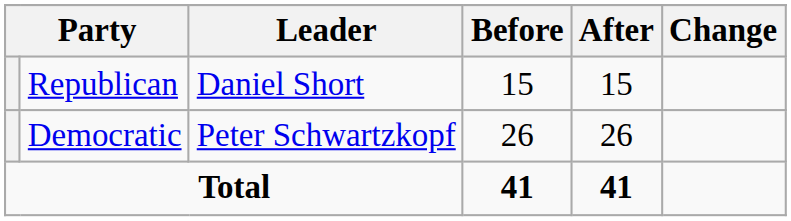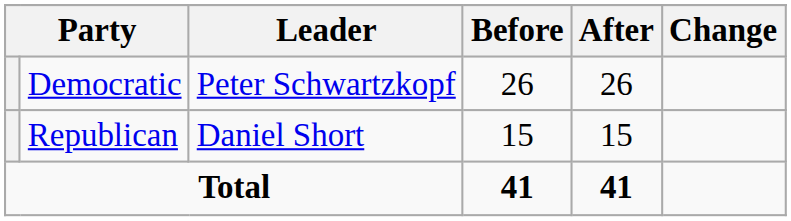rows swapped: (105, 135) <-> (103, 82)
